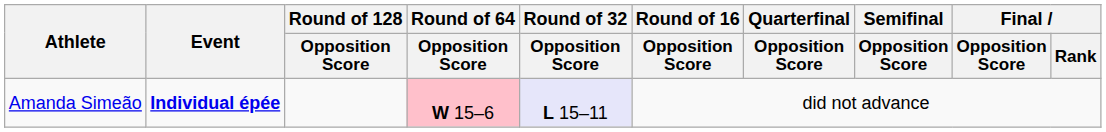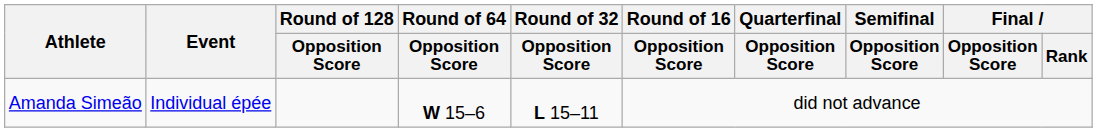(215, 103) bold -> (211, 103) normal
(463, 113) pink background -> (454, 113) no background
(575, 113) lavender background -> (566, 113) no background
